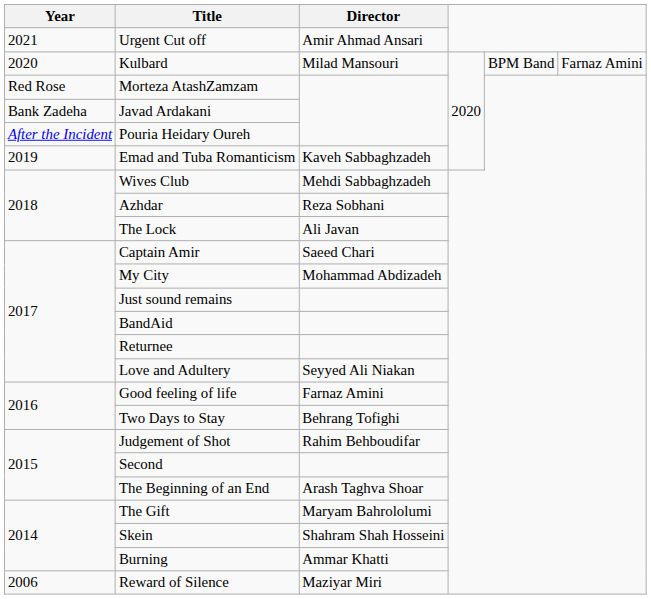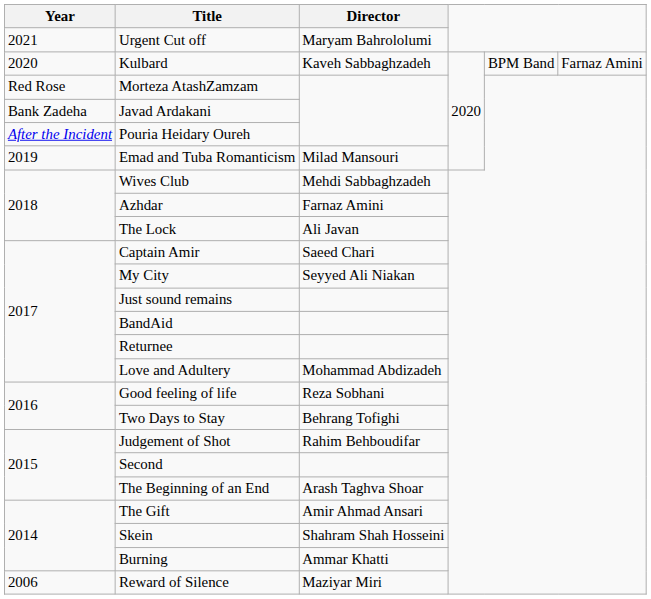(363, 39) Amir Ahmad Ansari -> (367, 39) Maryam Bahrololumi
(350, 63) Milad Mansouri -> (366, 63) Kaveh Sabbaghzadeh
(366, 157) Kaveh Sabbaghzadeh -> (350, 157) Milad Mansouri
(343, 205) Reza Sobhani -> (343, 205) Farnaz Amini
(372, 275) Mohammad Abdizadeh -> (358, 275) Seyyed Ali Niakan
(358, 370) Seyyed Ali Niakan -> (372, 370) Mohammad Abdizadeh
(343, 393) Farnaz Amini -> (343, 393) Reza Sobhani
(367, 511) Maryam Bahrololumi -> (363, 511) Amir Ahmad Ansari
